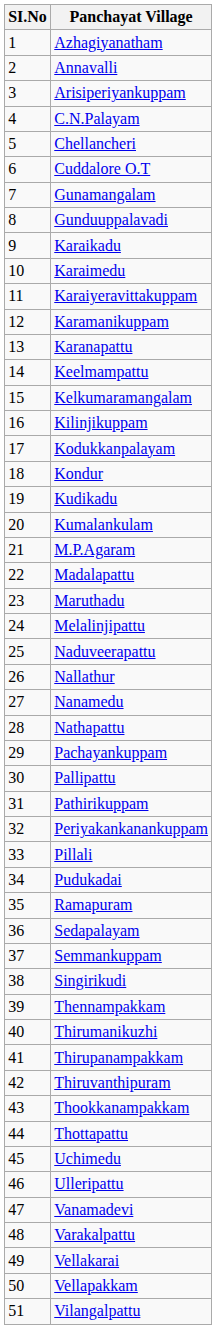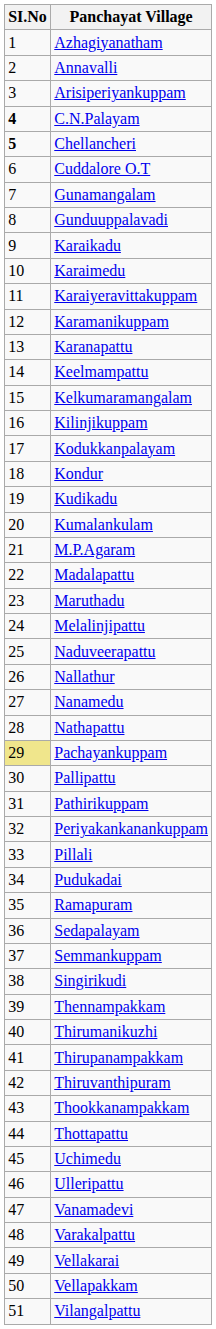(12, 118) normal -> (12, 118) bold
(12, 144) normal -> (12, 144) bold
(16, 753) no background -> (16, 753) khaki background
